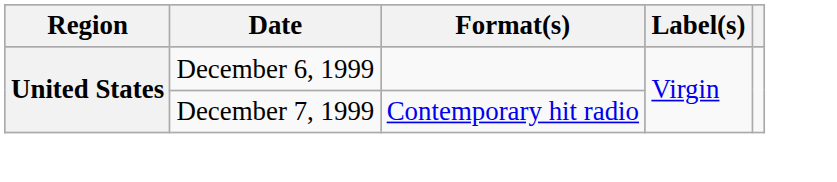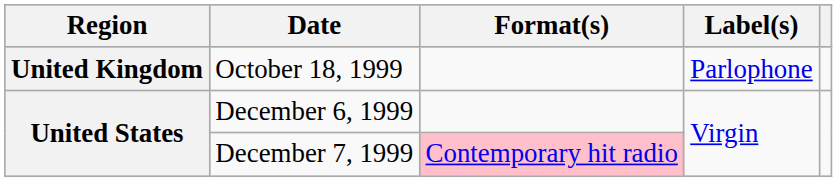+ row: (309, 68)
(513, 111) no background -> (552, 153) pink background
